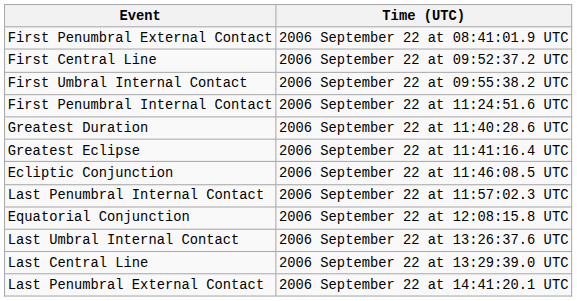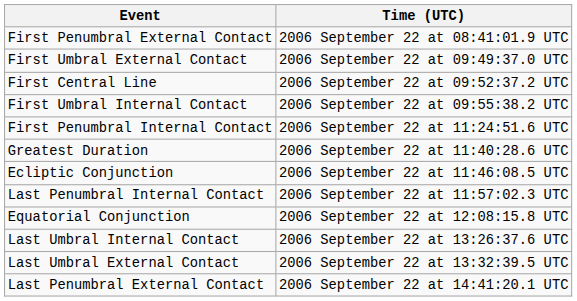+ row: (128, 61)
- row: (74, 151)
- row: (78, 263)
+ row: (124, 263)
